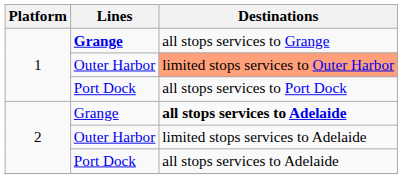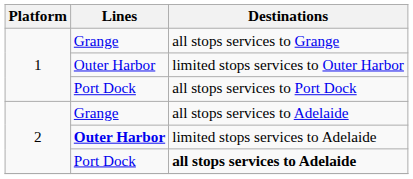(98, 40) bold -> (96, 40) normal
(278, 64) lightsalmon background -> (288, 64) no background
(254, 112) bold -> (260, 112) normal
(115, 137) normal -> (119, 137) bold
(251, 161) normal -> (264, 161) bold
